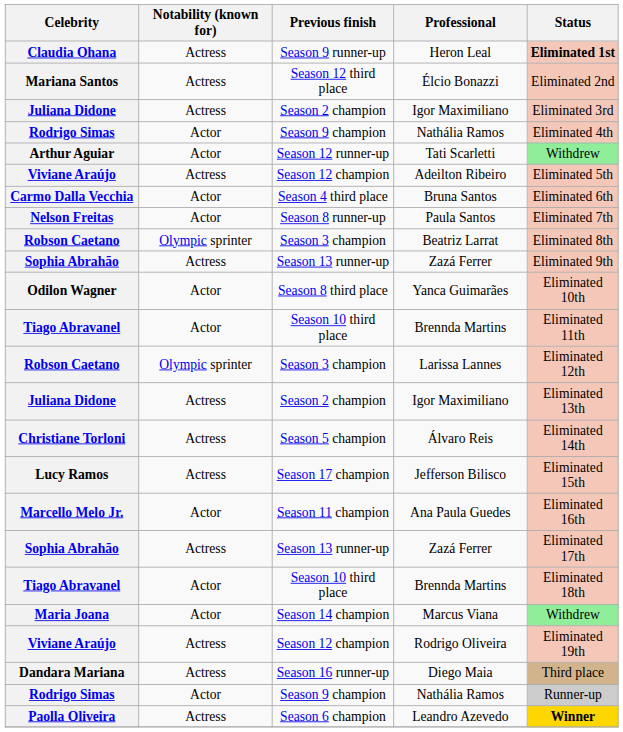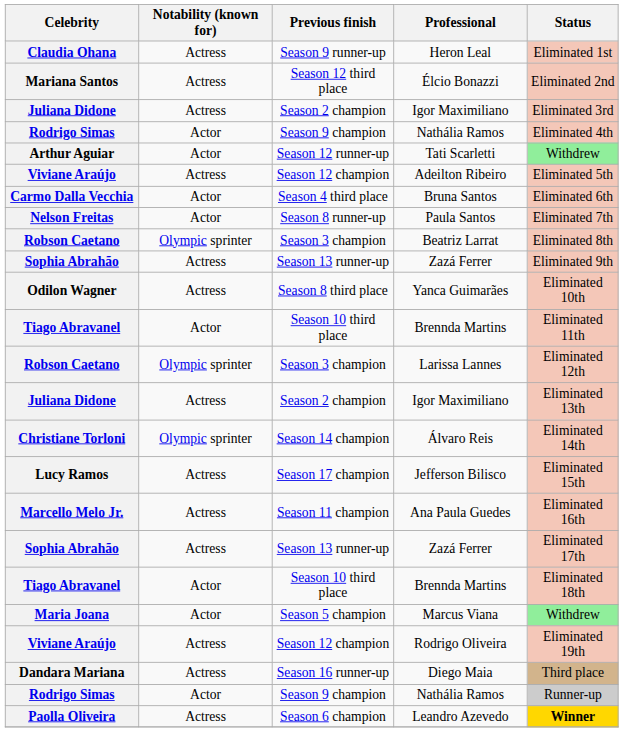(573, 52) bold -> (573, 52) normal
(206, 290) Actor -> (206, 290) Actress
(206, 438) Actress -> (206, 438) Olympic sprinter
(333, 438) Season 5 champion -> (333, 438) Season 14 champion
(206, 512) Actor -> (206, 512) Actress
(333, 614) Season 14 champion -> (333, 614) Season 5 champion
